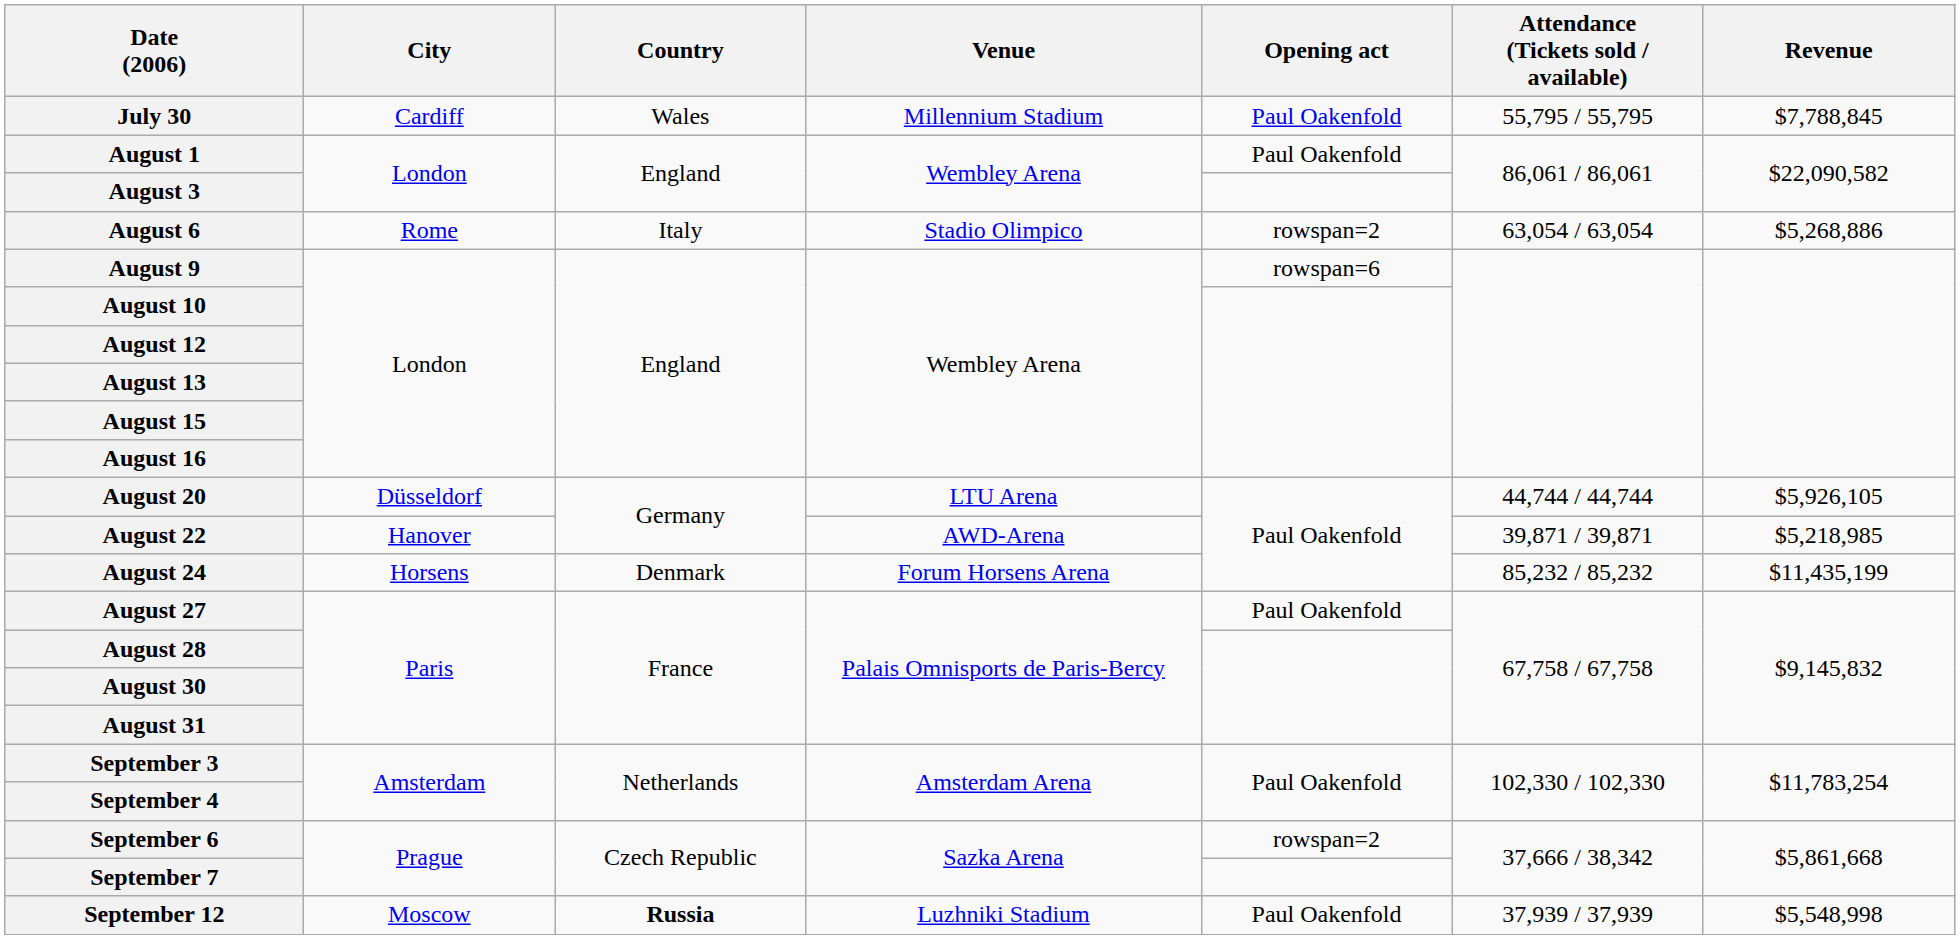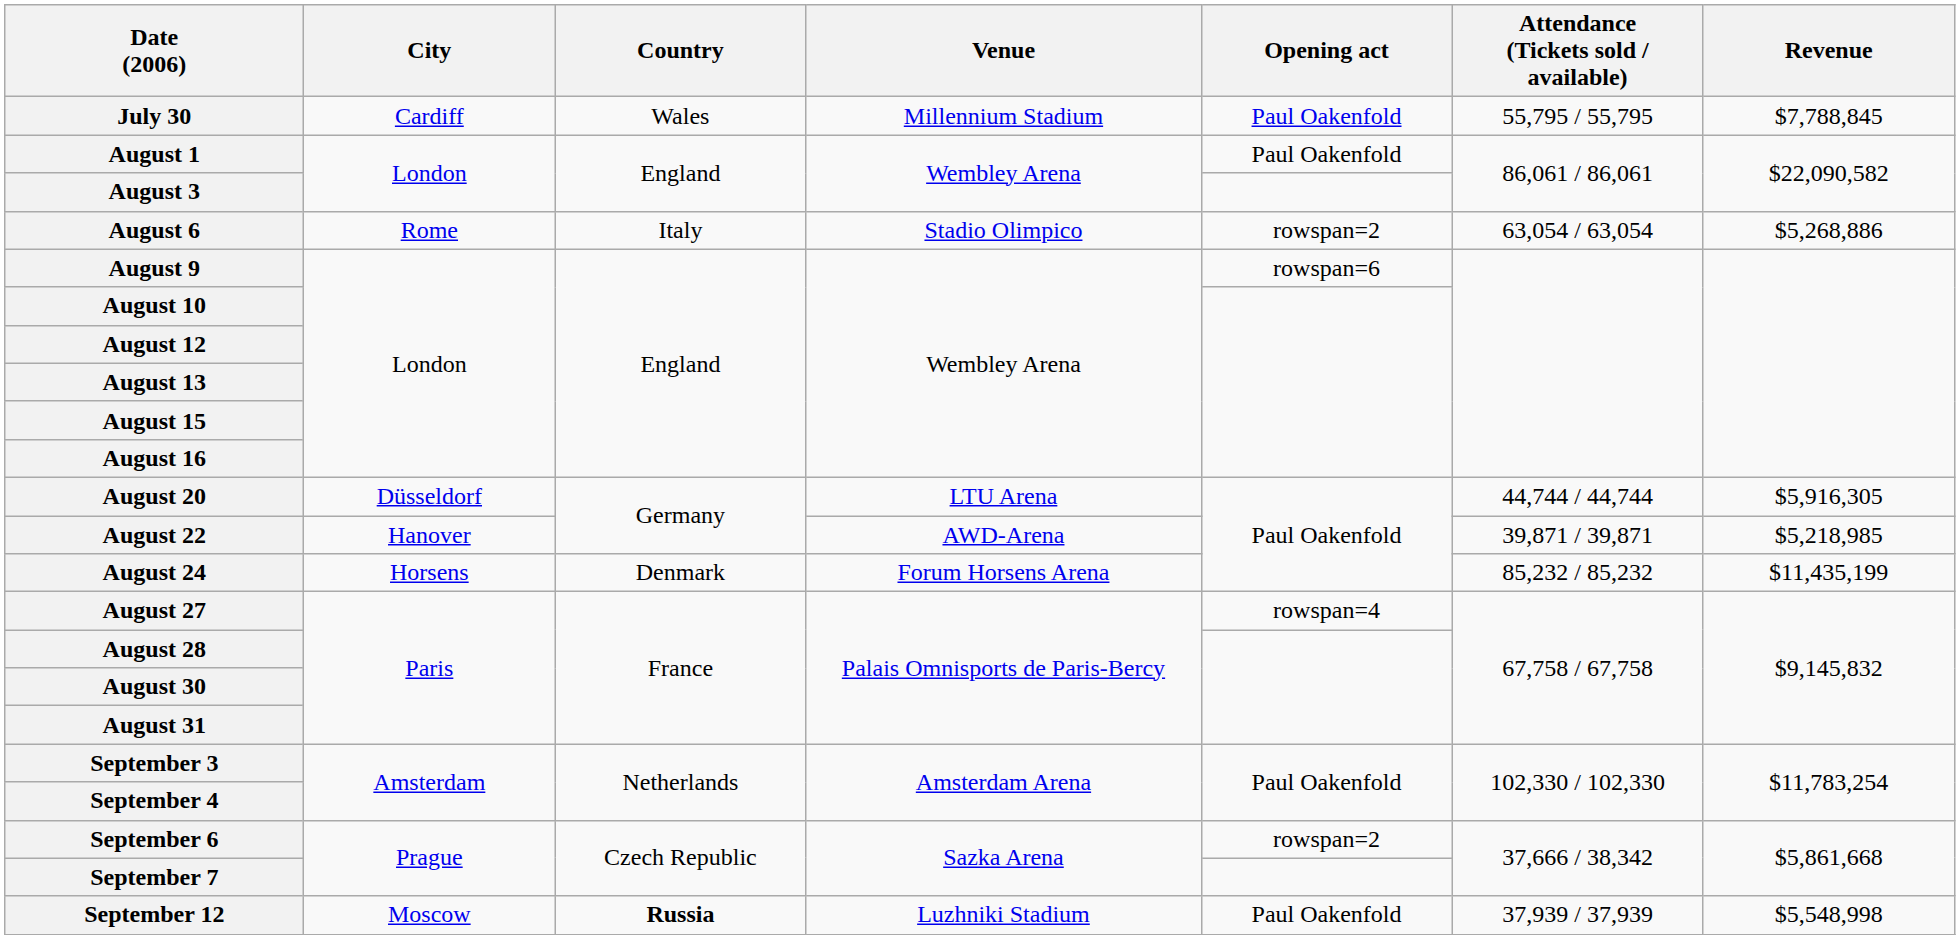(1829, 496) $5,926,105 -> (1829, 496) $5,916,305
(1327, 610) Paul Oakenfold -> (1327, 610) rowspan=4
